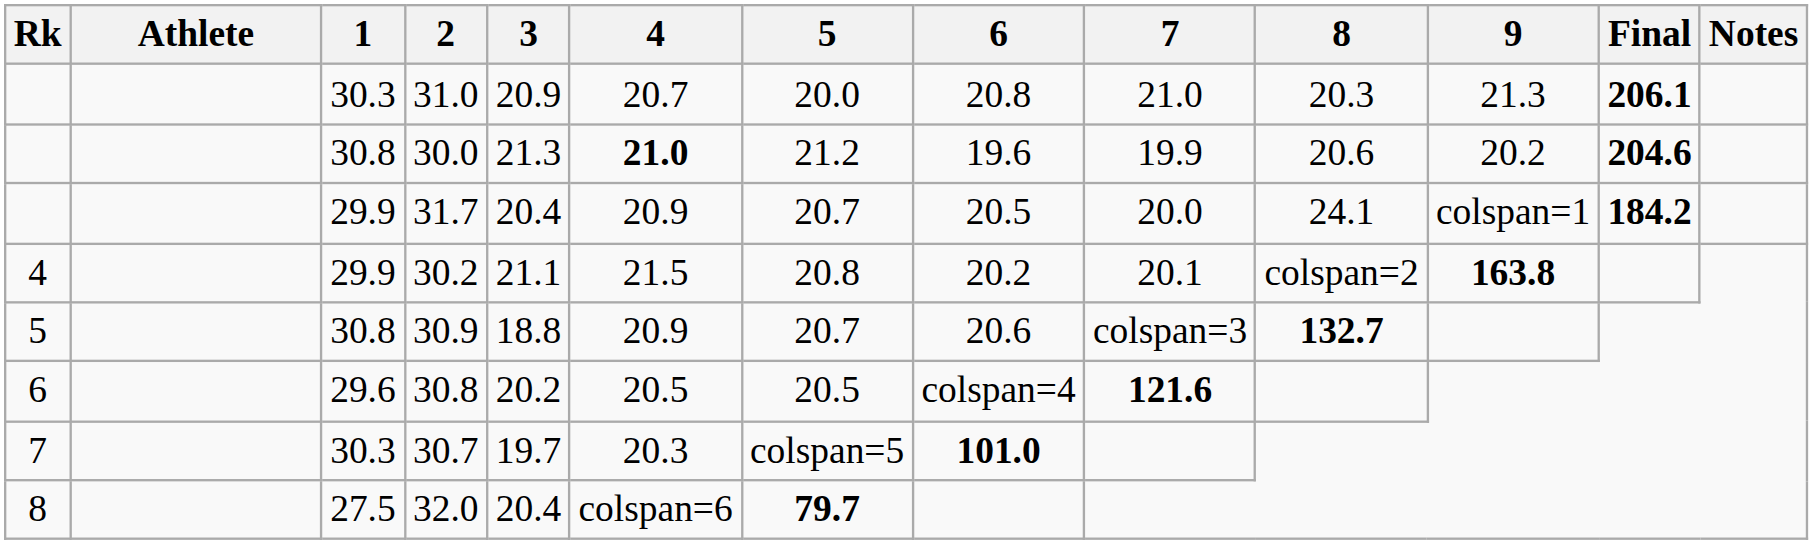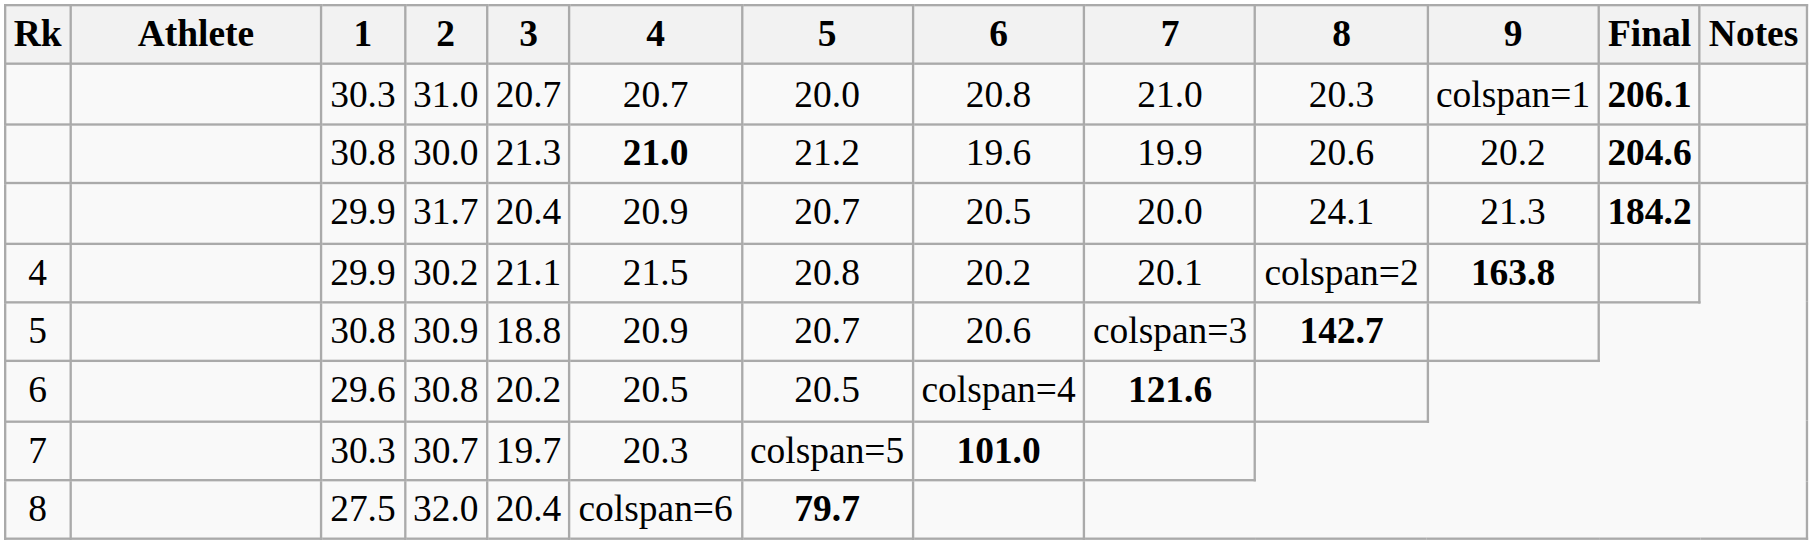(528, 93) 20.9 -> (528, 93) 20.7
(1513, 93) 21.3 -> (1513, 93) colspan=1
(1513, 212) colspan=1 -> (1513, 212) 21.3
(1342, 331) 132.7 -> (1342, 331) 142.7
